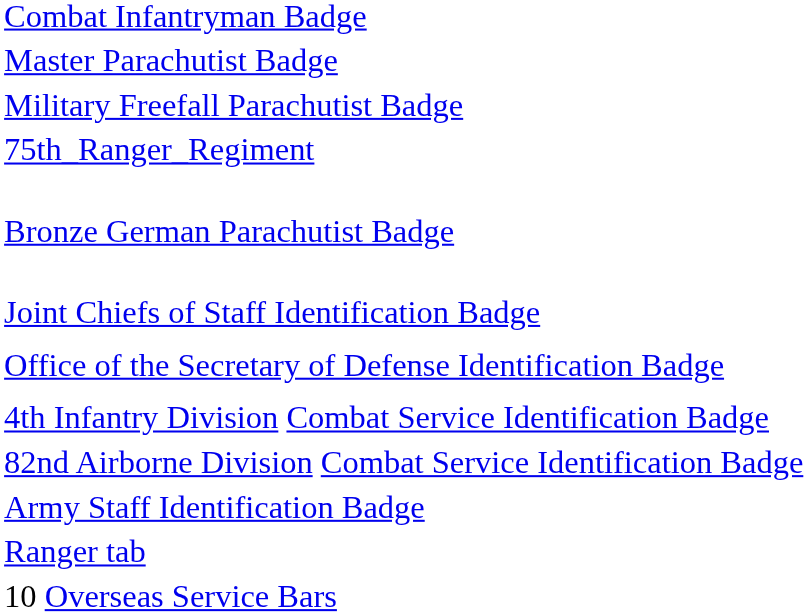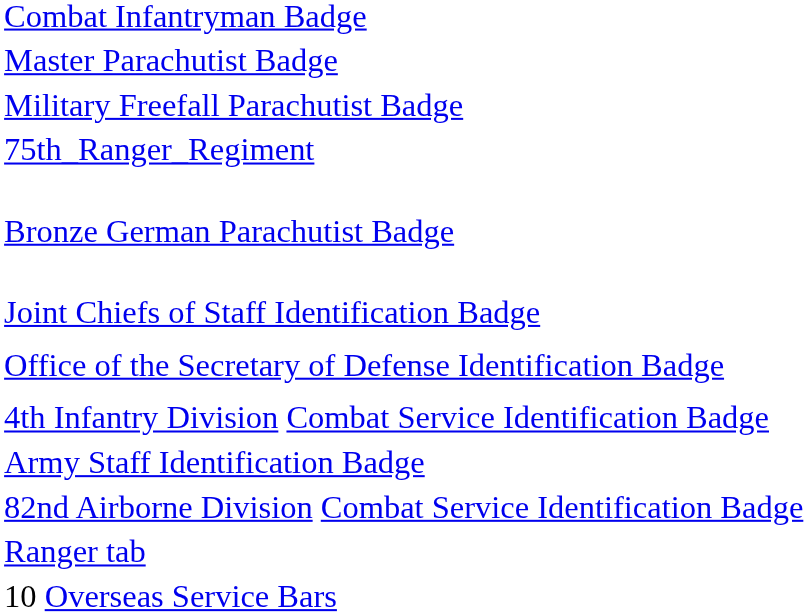(404, 462) 82nd Airborne Division Combat Service Identification Badge -> (214, 462) Army Staff Identification Badge
(214, 507) Army Staff Identification Badge -> (404, 507) 82nd Airborne Division Combat Service Identification Badge
